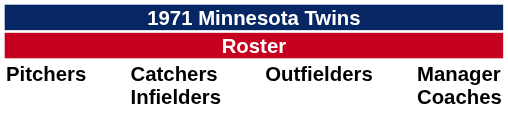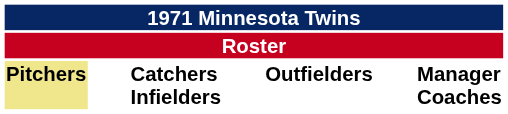(46, 74) no background -> (46, 74) khaki background
